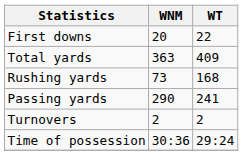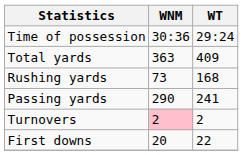rows swapped: (50, 36) <-> (77, 140)
(155, 119) no background -> (155, 119) pink background
